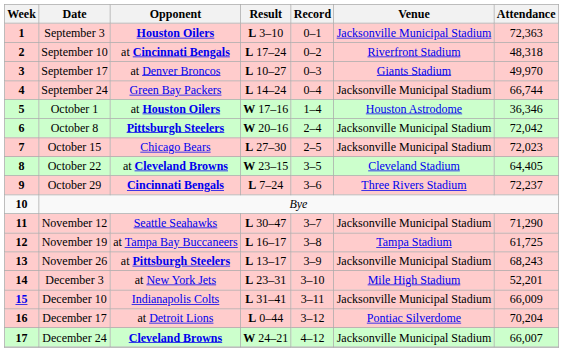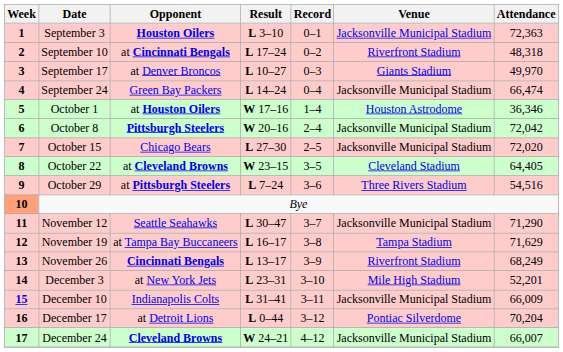(526, 90) 66,744 -> (526, 90) 66,474
(526, 147) 72,023 -> (526, 147) 72,020
(175, 185) Cincinnati Bengals -> (175, 185) at Pittsburgh Steelers
(526, 185) 72,237 -> (526, 185) 54,516
(21, 204) no background -> (21, 204) lightsalmon background
(526, 242) 61,725 -> (526, 242) 71,629
(175, 261) at Pittsburgh Steelers -> (175, 261) Cincinnati Bengals
(414, 261) Jacksonville Municipal Stadium -> (414, 261) Riverfront Stadium
(526, 261) 68,243 -> (526, 261) 68,249
